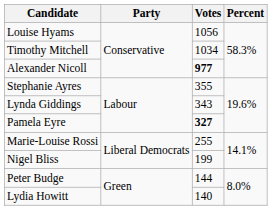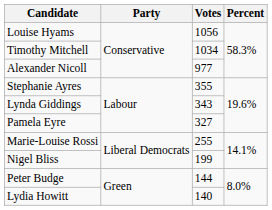(204, 68) bold -> (204, 68) normal
(204, 123) bold -> (204, 123) normal
